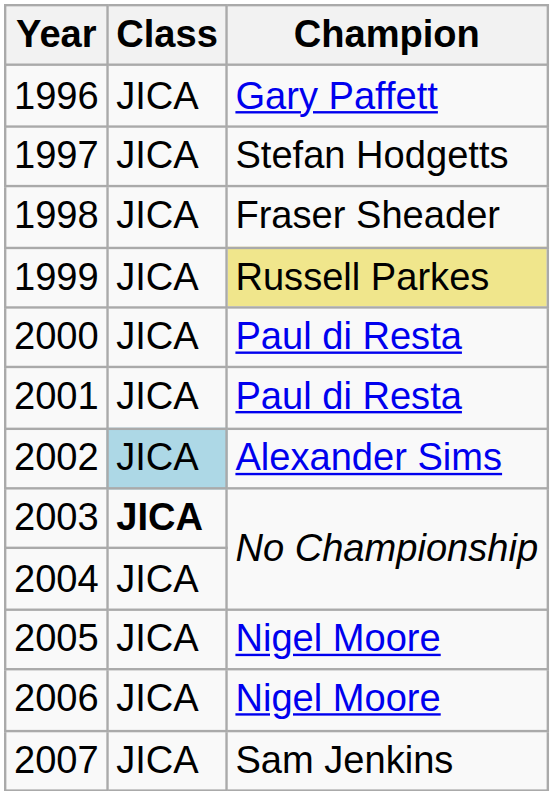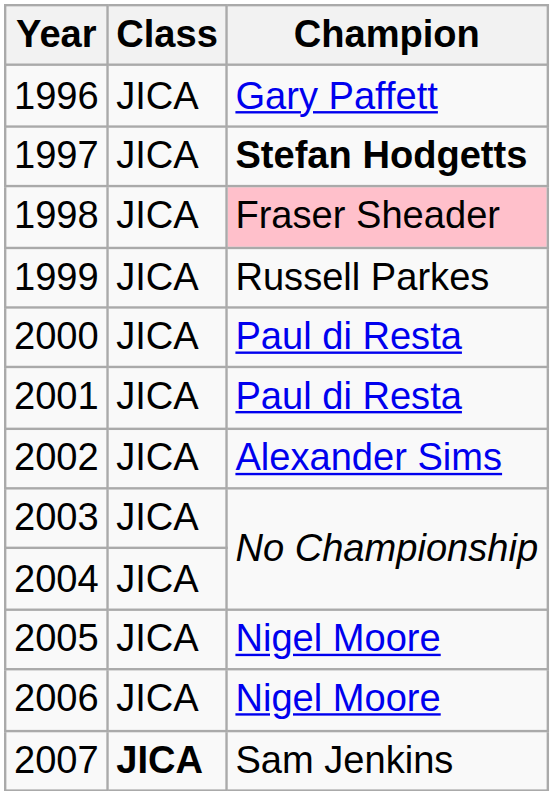(372, 155) normal -> (381, 155) bold
(368, 215) no background -> (368, 215) pink background
(362, 276) khaki background -> (362, 276) no background
(157, 457) lightblue background -> (157, 457) no background
(160, 517) bold -> (157, 517) normal
(157, 759) normal -> (160, 759) bold
